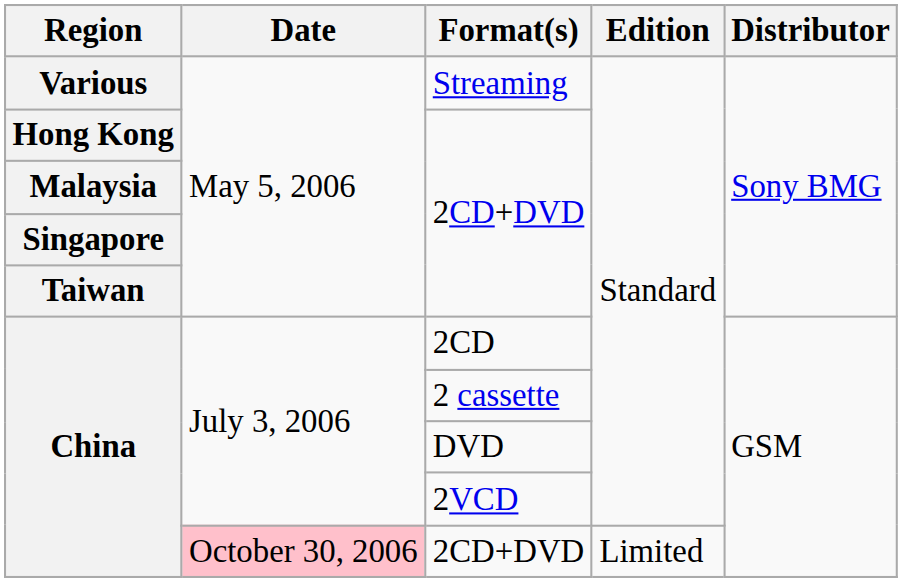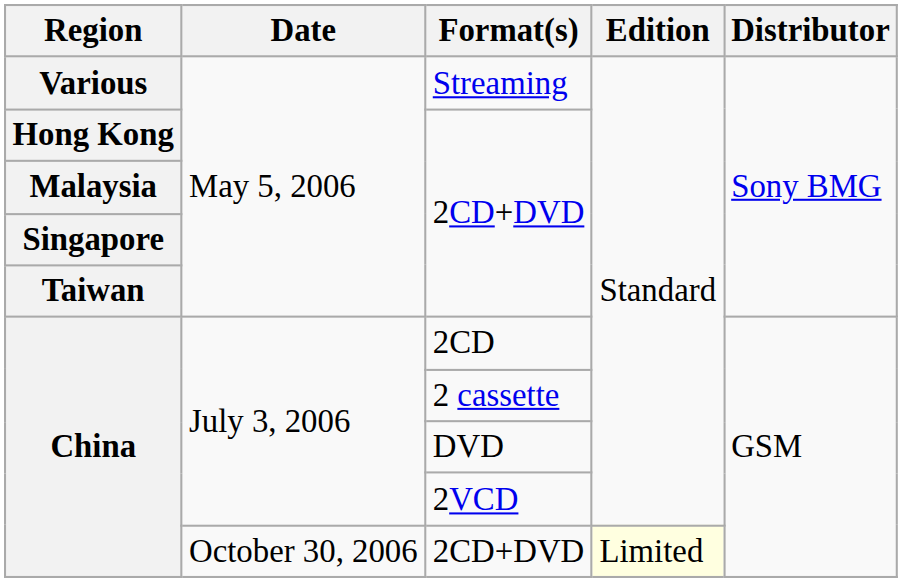(303, 550) pink background -> (303, 550) no background
(651, 550) no background -> (651, 550) lightyellow background
